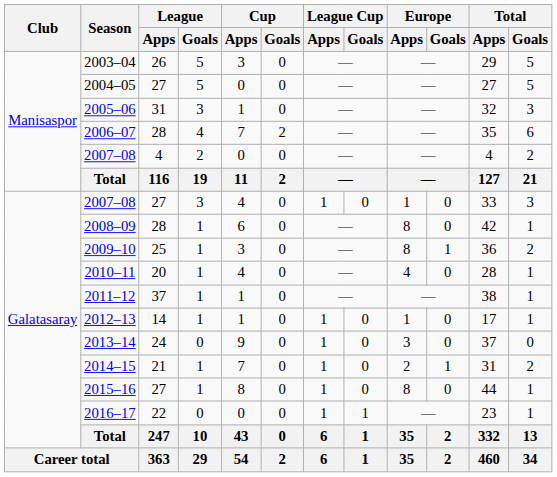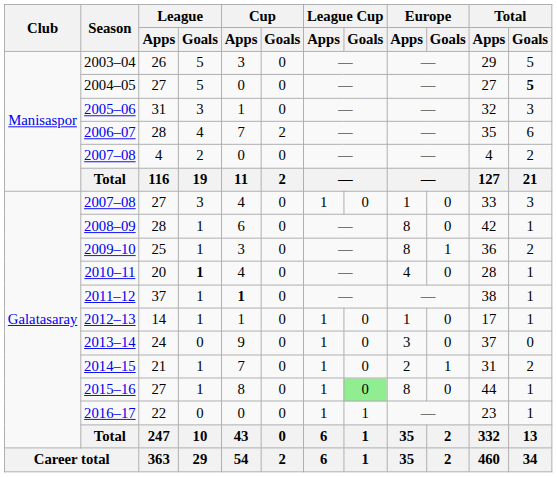(530, 86) normal -> (530, 86) bold
(200, 272) normal -> (200, 272) bold
(241, 296) normal -> (241, 296) bold
(365, 389) no background -> (365, 389) lightgreen background
